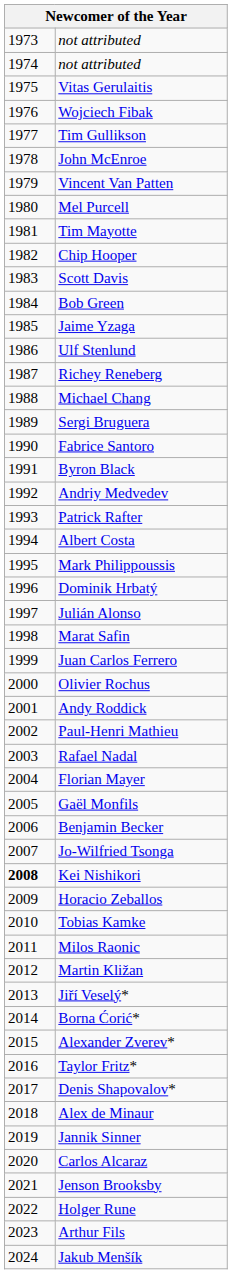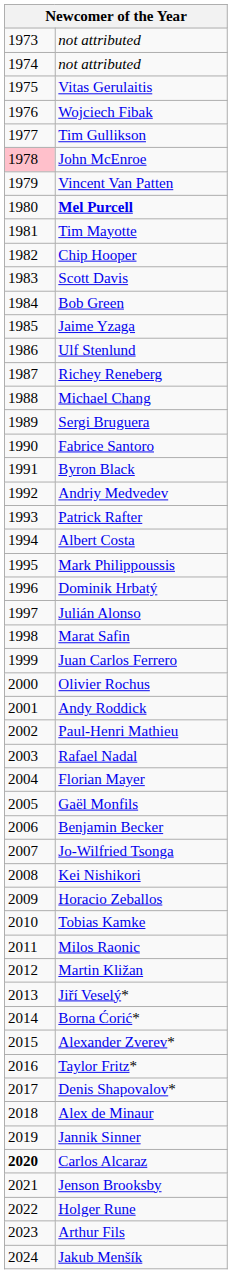(23, 159) no background -> (23, 159) pink background
(94, 207) normal -> (96, 207) bold
(23, 875) bold -> (23, 875) normal
(23, 1161) normal -> (23, 1161) bold
